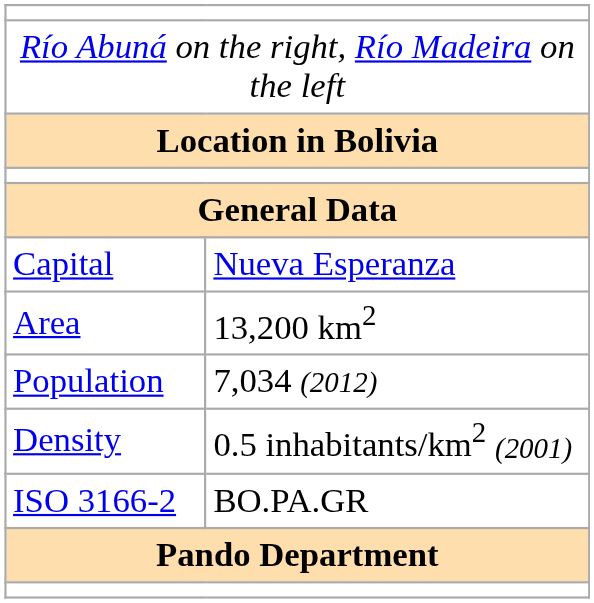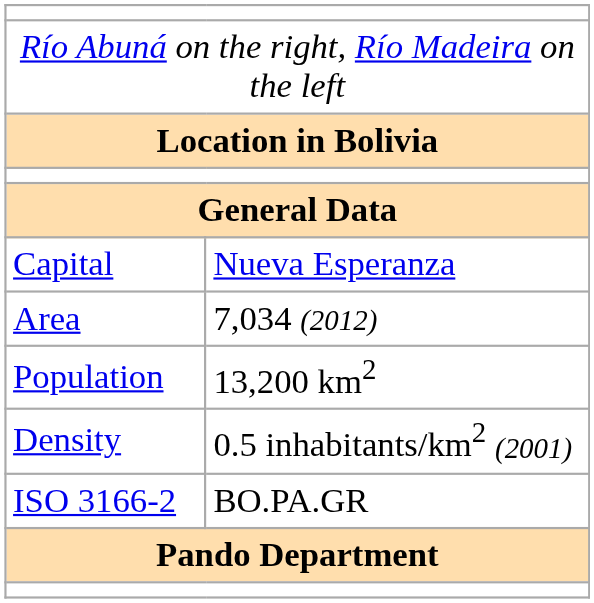(295, 322) 13,200 km2 -> (295, 318) 7,034 (2012)
(295, 381) 7,034 (2012) -> (295, 377) 13,200 km2
